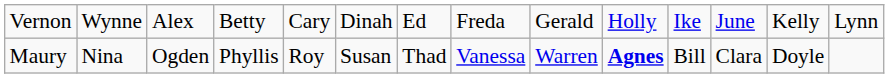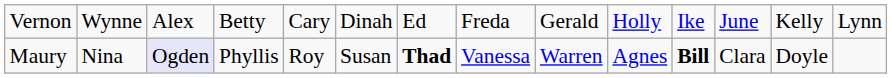(181, 55) no background -> (181, 55) lavender background
(424, 55) normal -> (427, 55) bold
(636, 55) bold -> (640, 55) normal
(690, 55) normal -> (693, 55) bold
